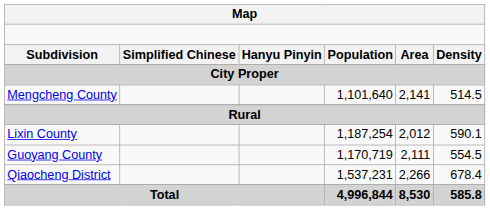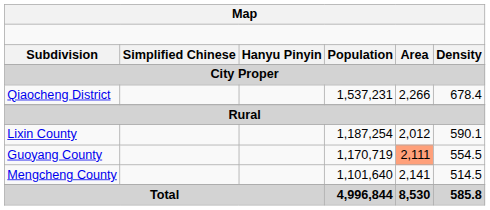rows swapped: (59, 174) <-> (62, 94)
(415, 154) no background -> (415, 154) lightsalmon background
